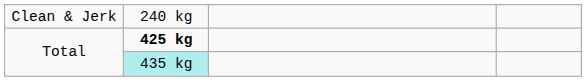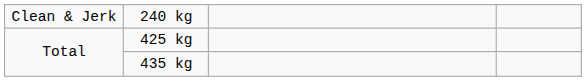(166, 40) bold -> (166, 40) normal
(166, 64) paleturquoise background -> (166, 64) no background
